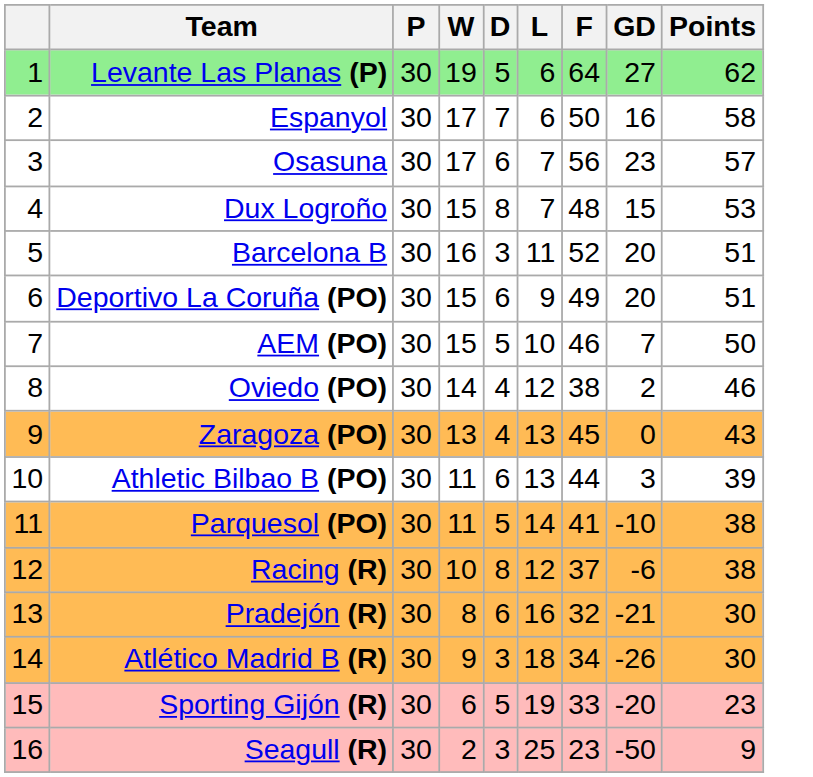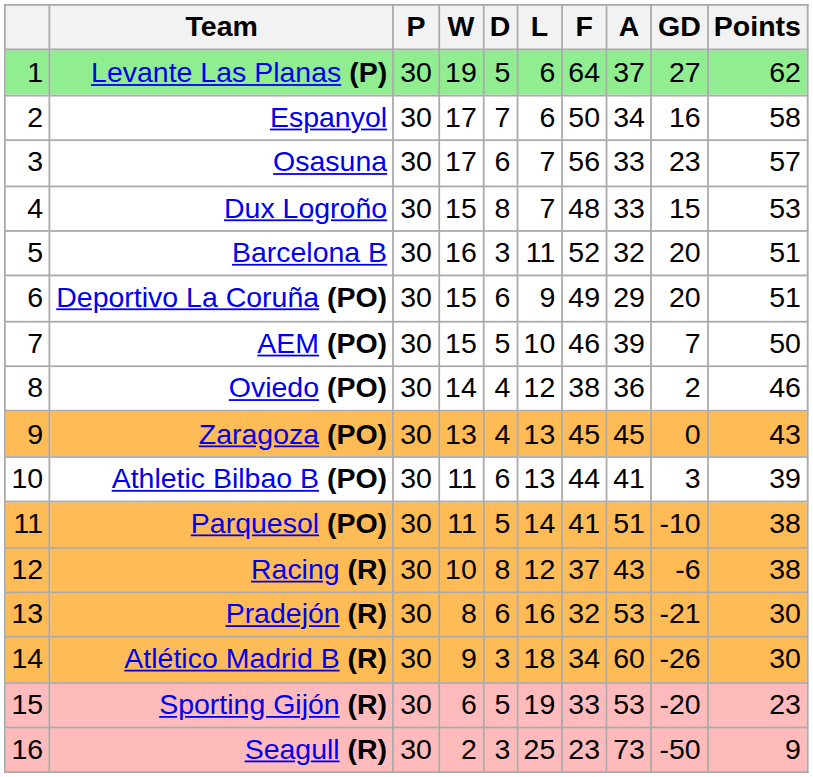+ column: (629, 27)
